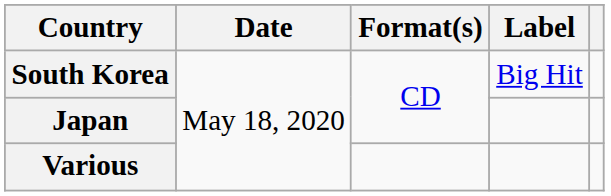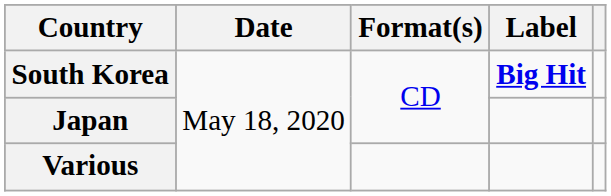(540, 73) normal -> (541, 73) bold
